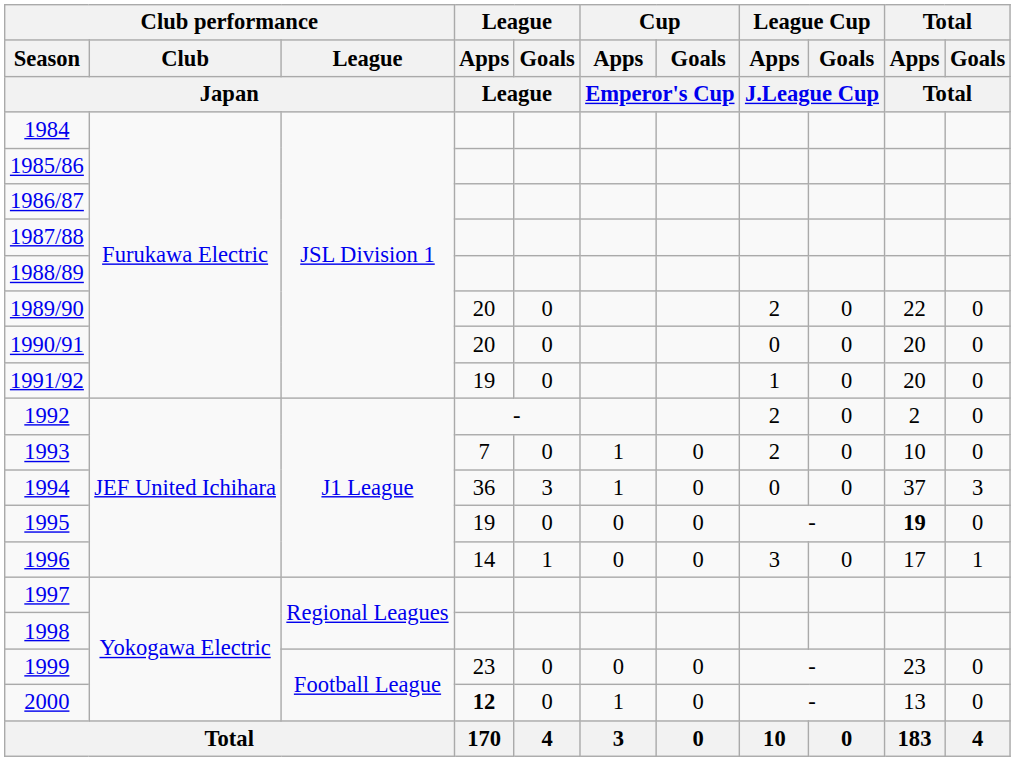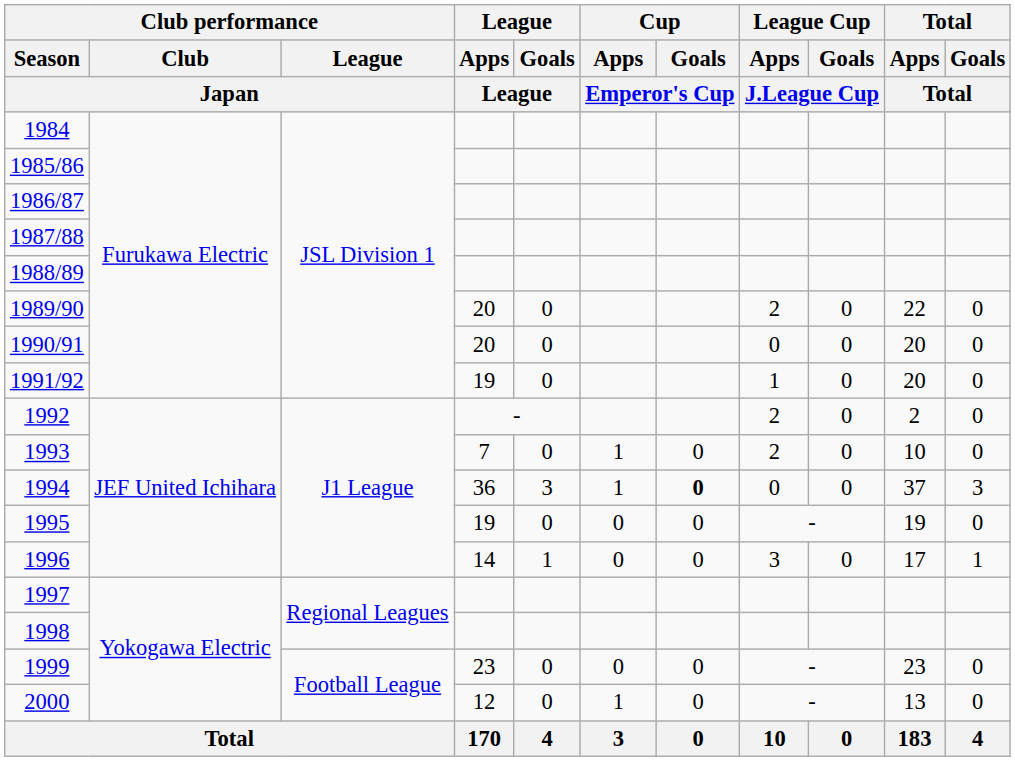(698, 487) normal -> (698, 487) bold
(915, 523) bold -> (915, 523) normal
(484, 702) bold -> (484, 702) normal
